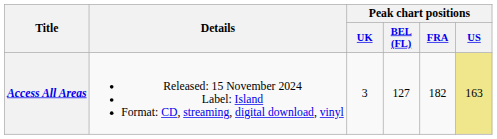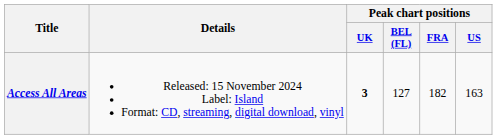(365, 93) normal -> (365, 93) bold
(474, 93) khaki background -> (474, 93) no background
